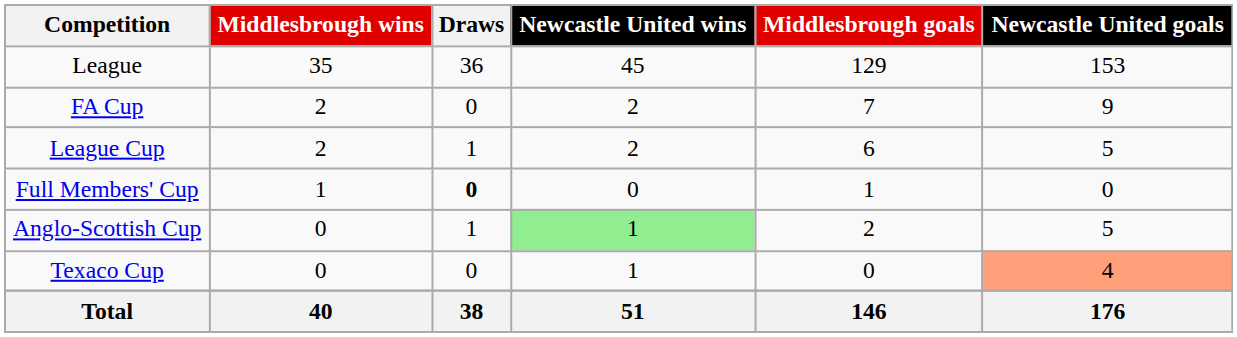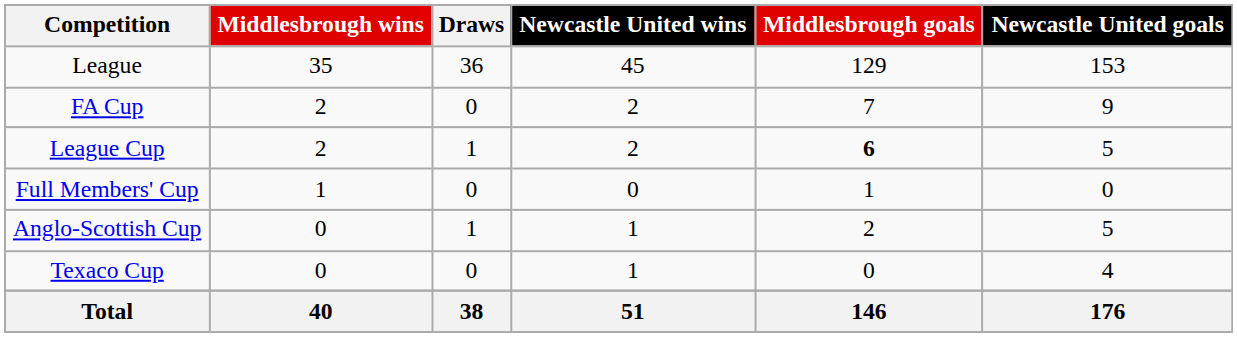(869, 147) normal -> (869, 147) bold
(471, 188) bold -> (471, 188) normal
(633, 229) lightgreen background -> (633, 229) no background
(1108, 270) lightsalmon background -> (1108, 270) no background
